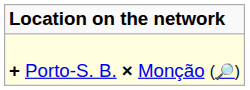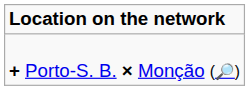(124, 70) lightyellow background -> (124, 70) no background
